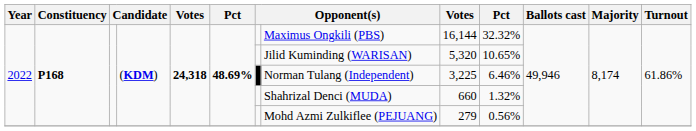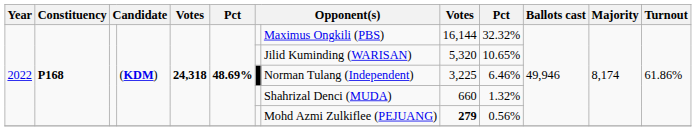(467, 116) normal -> (467, 116) bold
